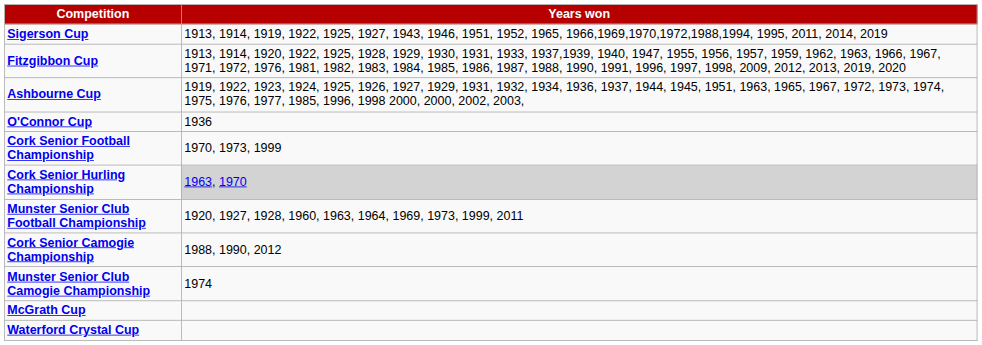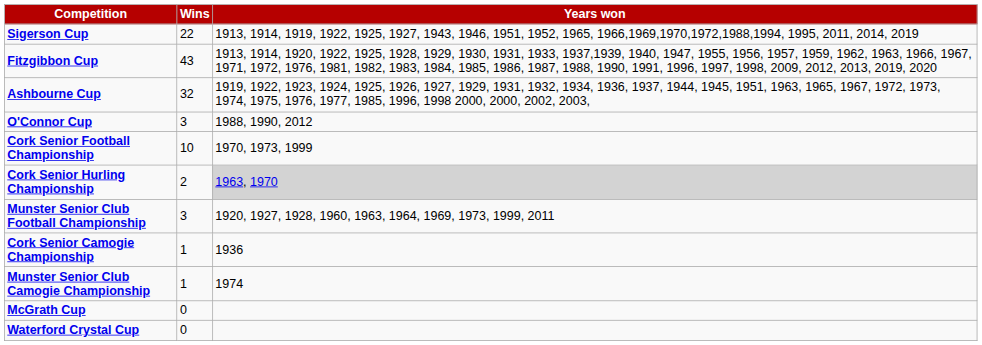+ column: (195, 14)
(198, 121) 1936 -> (264, 121) 1988, 1990, 2012
(233, 249) 1988, 1990, 2012 -> (229, 249) 1936
